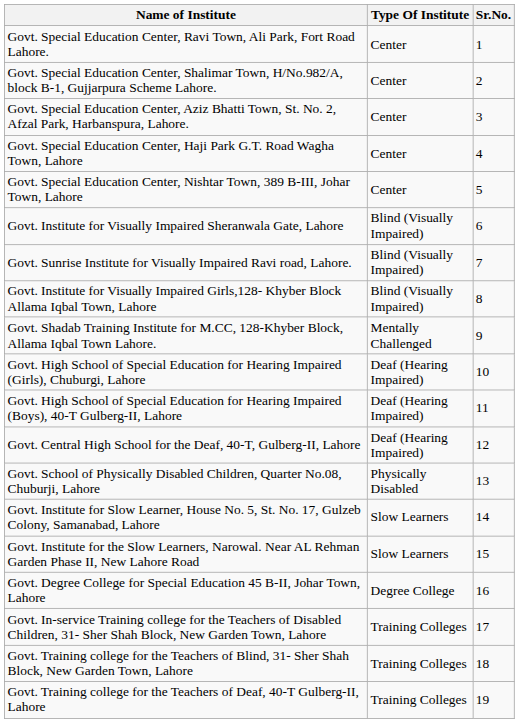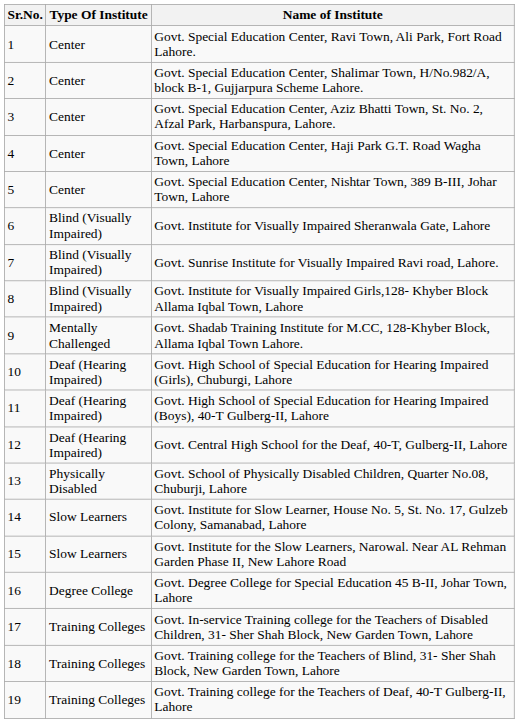columns swapped: (494, 15) <-> (186, 15)
